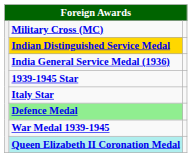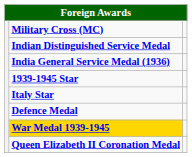(91, 45) gold background -> (91, 45) no background
(45, 111) lightgreen background -> (45, 111) no background
(61, 128) no background -> (61, 128) gold background
(96, 144) paleturquoise background -> (96, 144) no background
